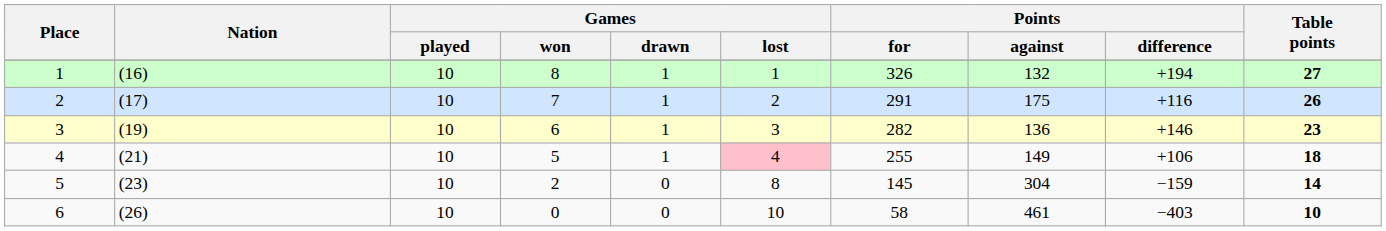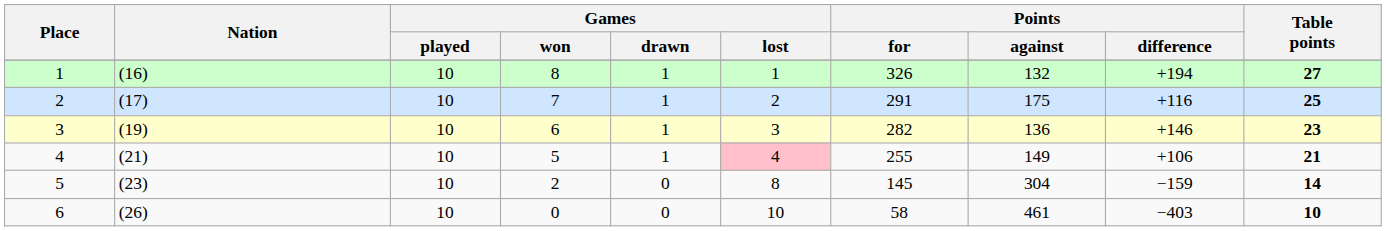(1312, 101) 26 -> (1312, 101) 25
(1312, 156) 18 -> (1312, 156) 21
